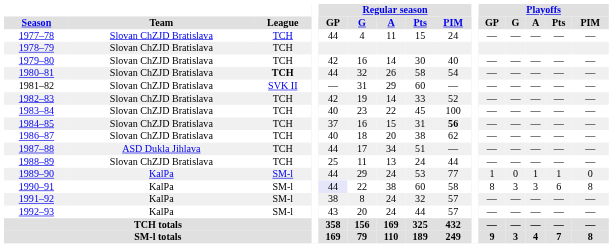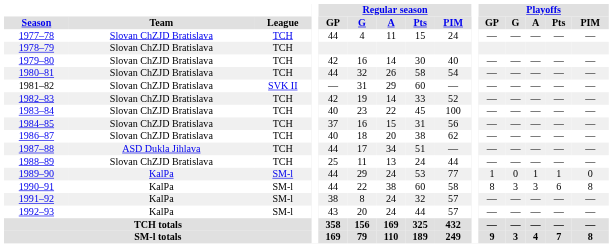(283, 73) bold -> (283, 73) normal
(453, 123) bold -> (453, 123) normal
(333, 186) lavender background -> (333, 186) no background
